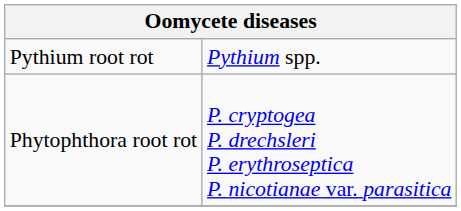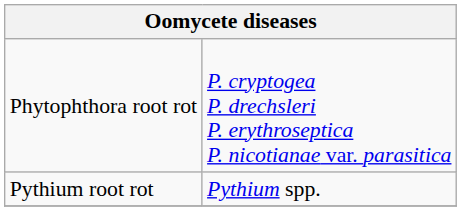rows swapped: (103, 139) <-> (82, 56)
